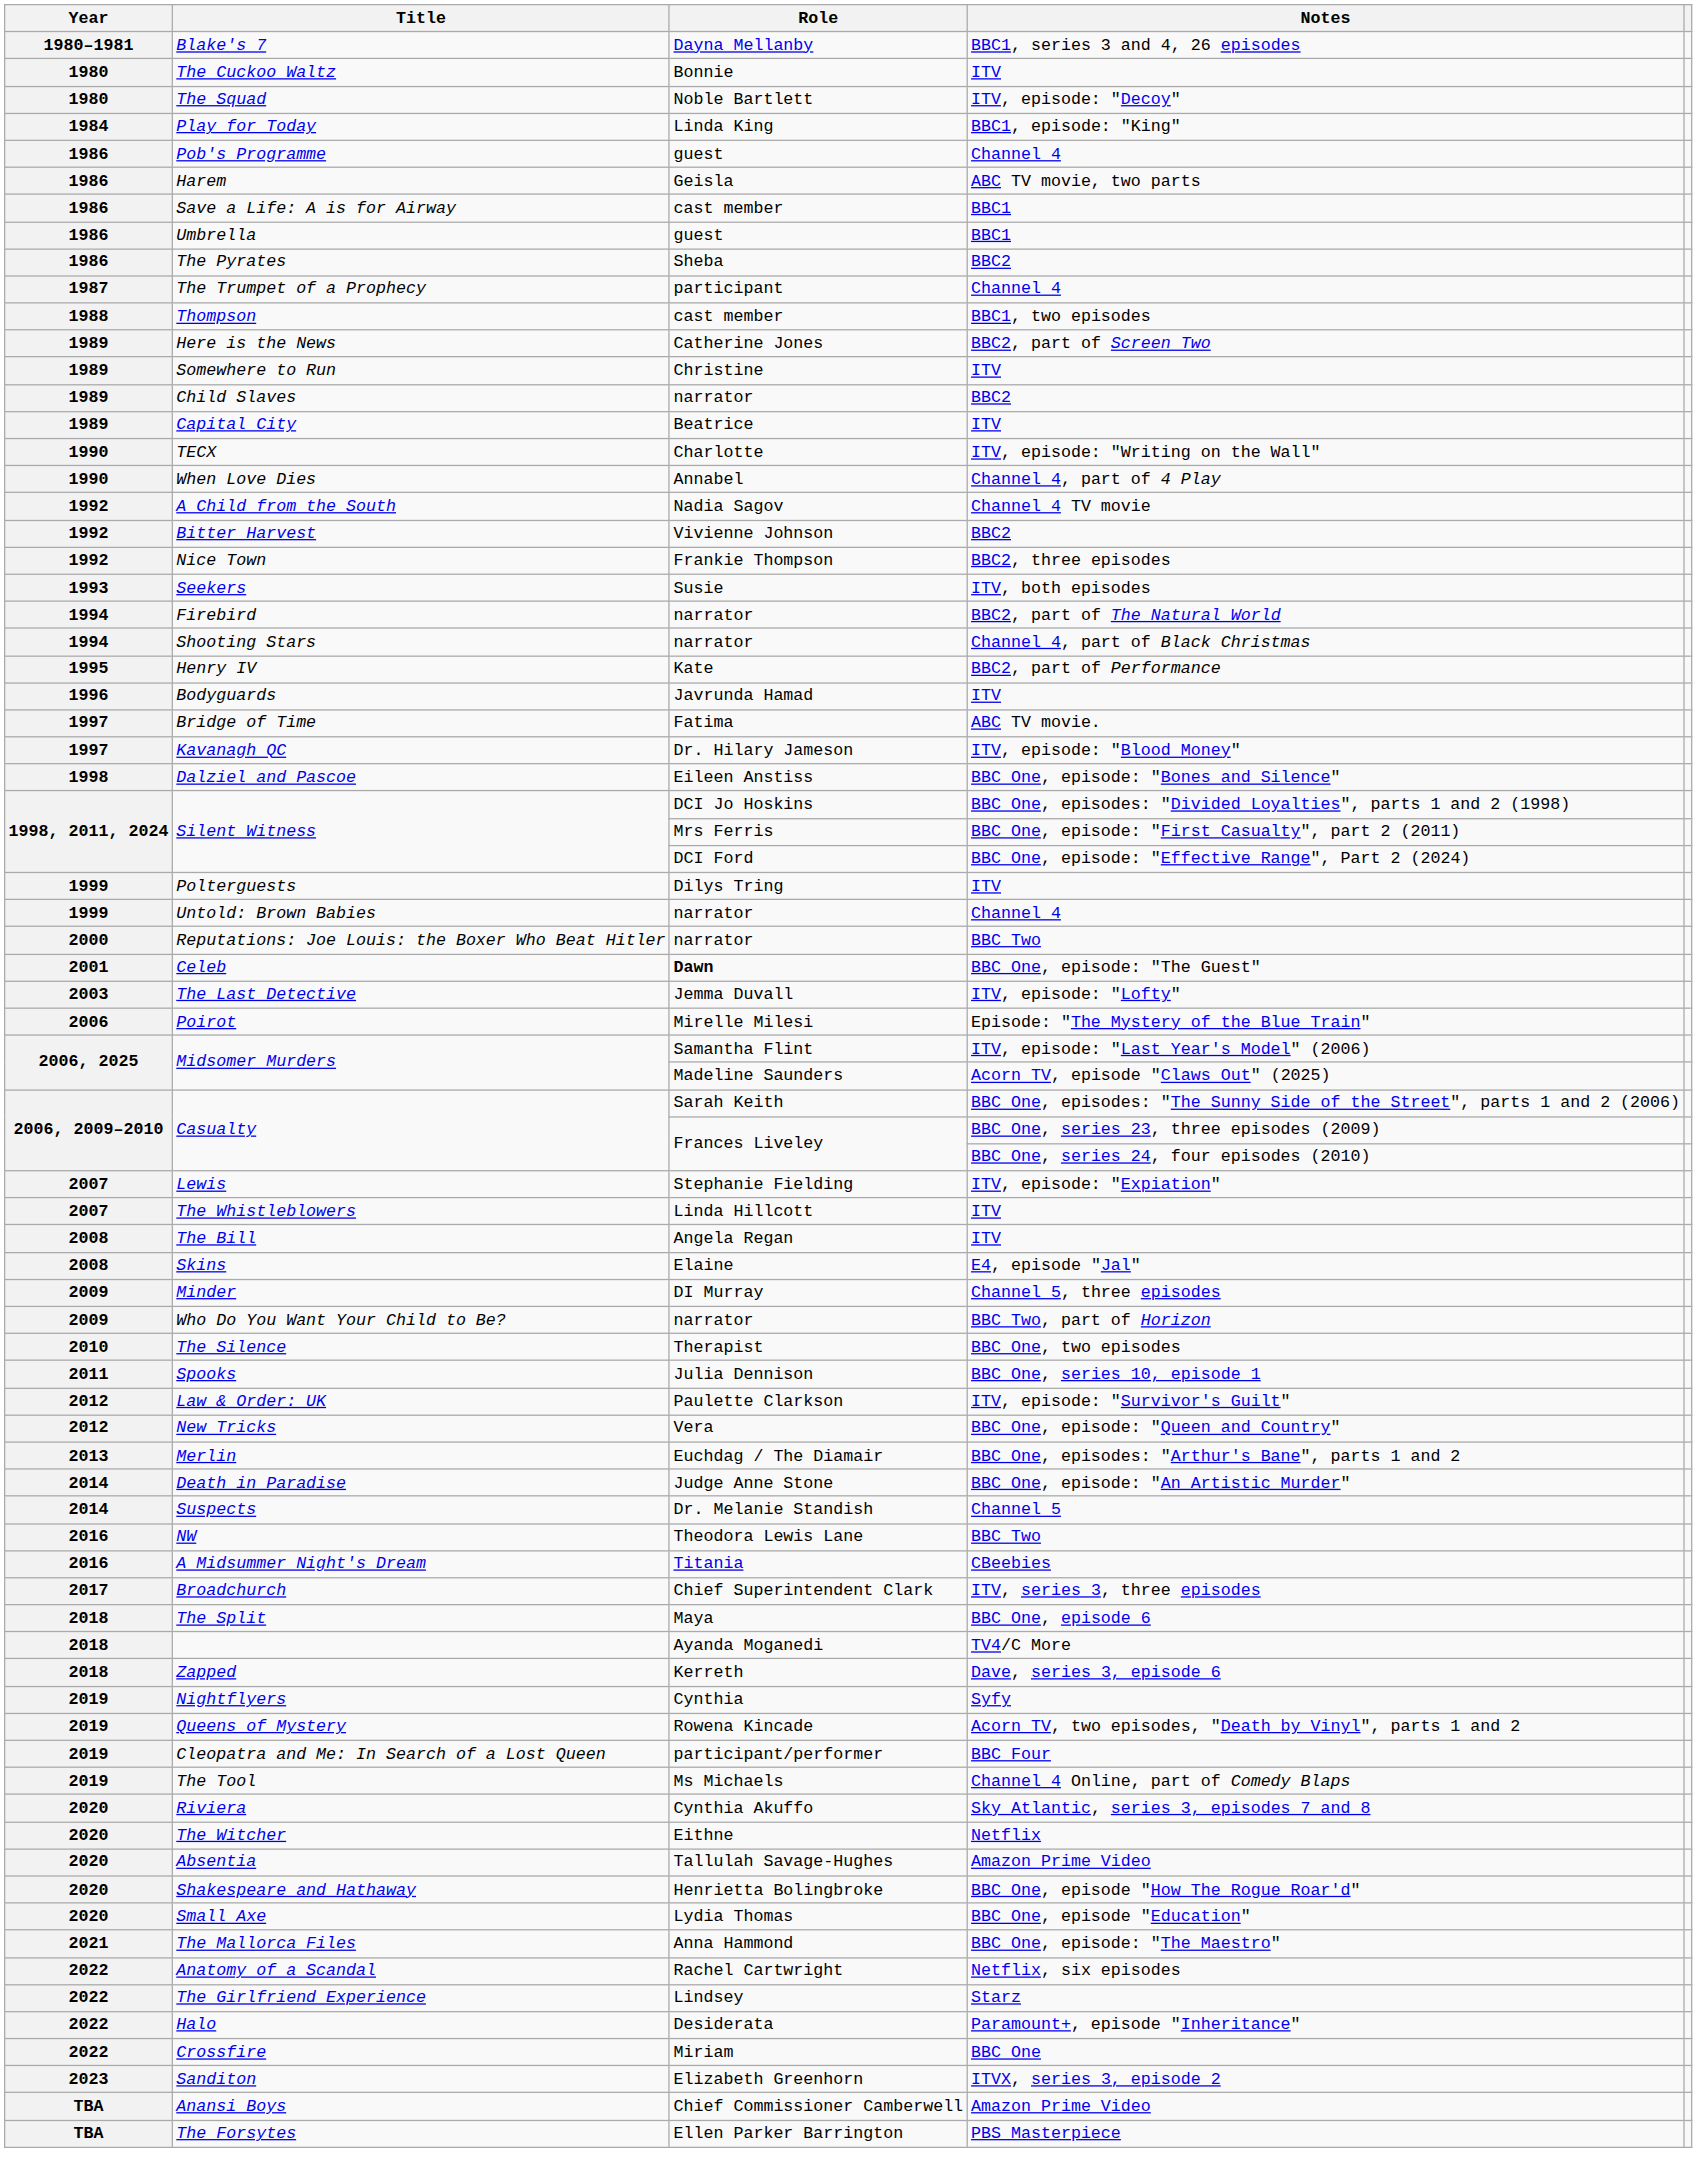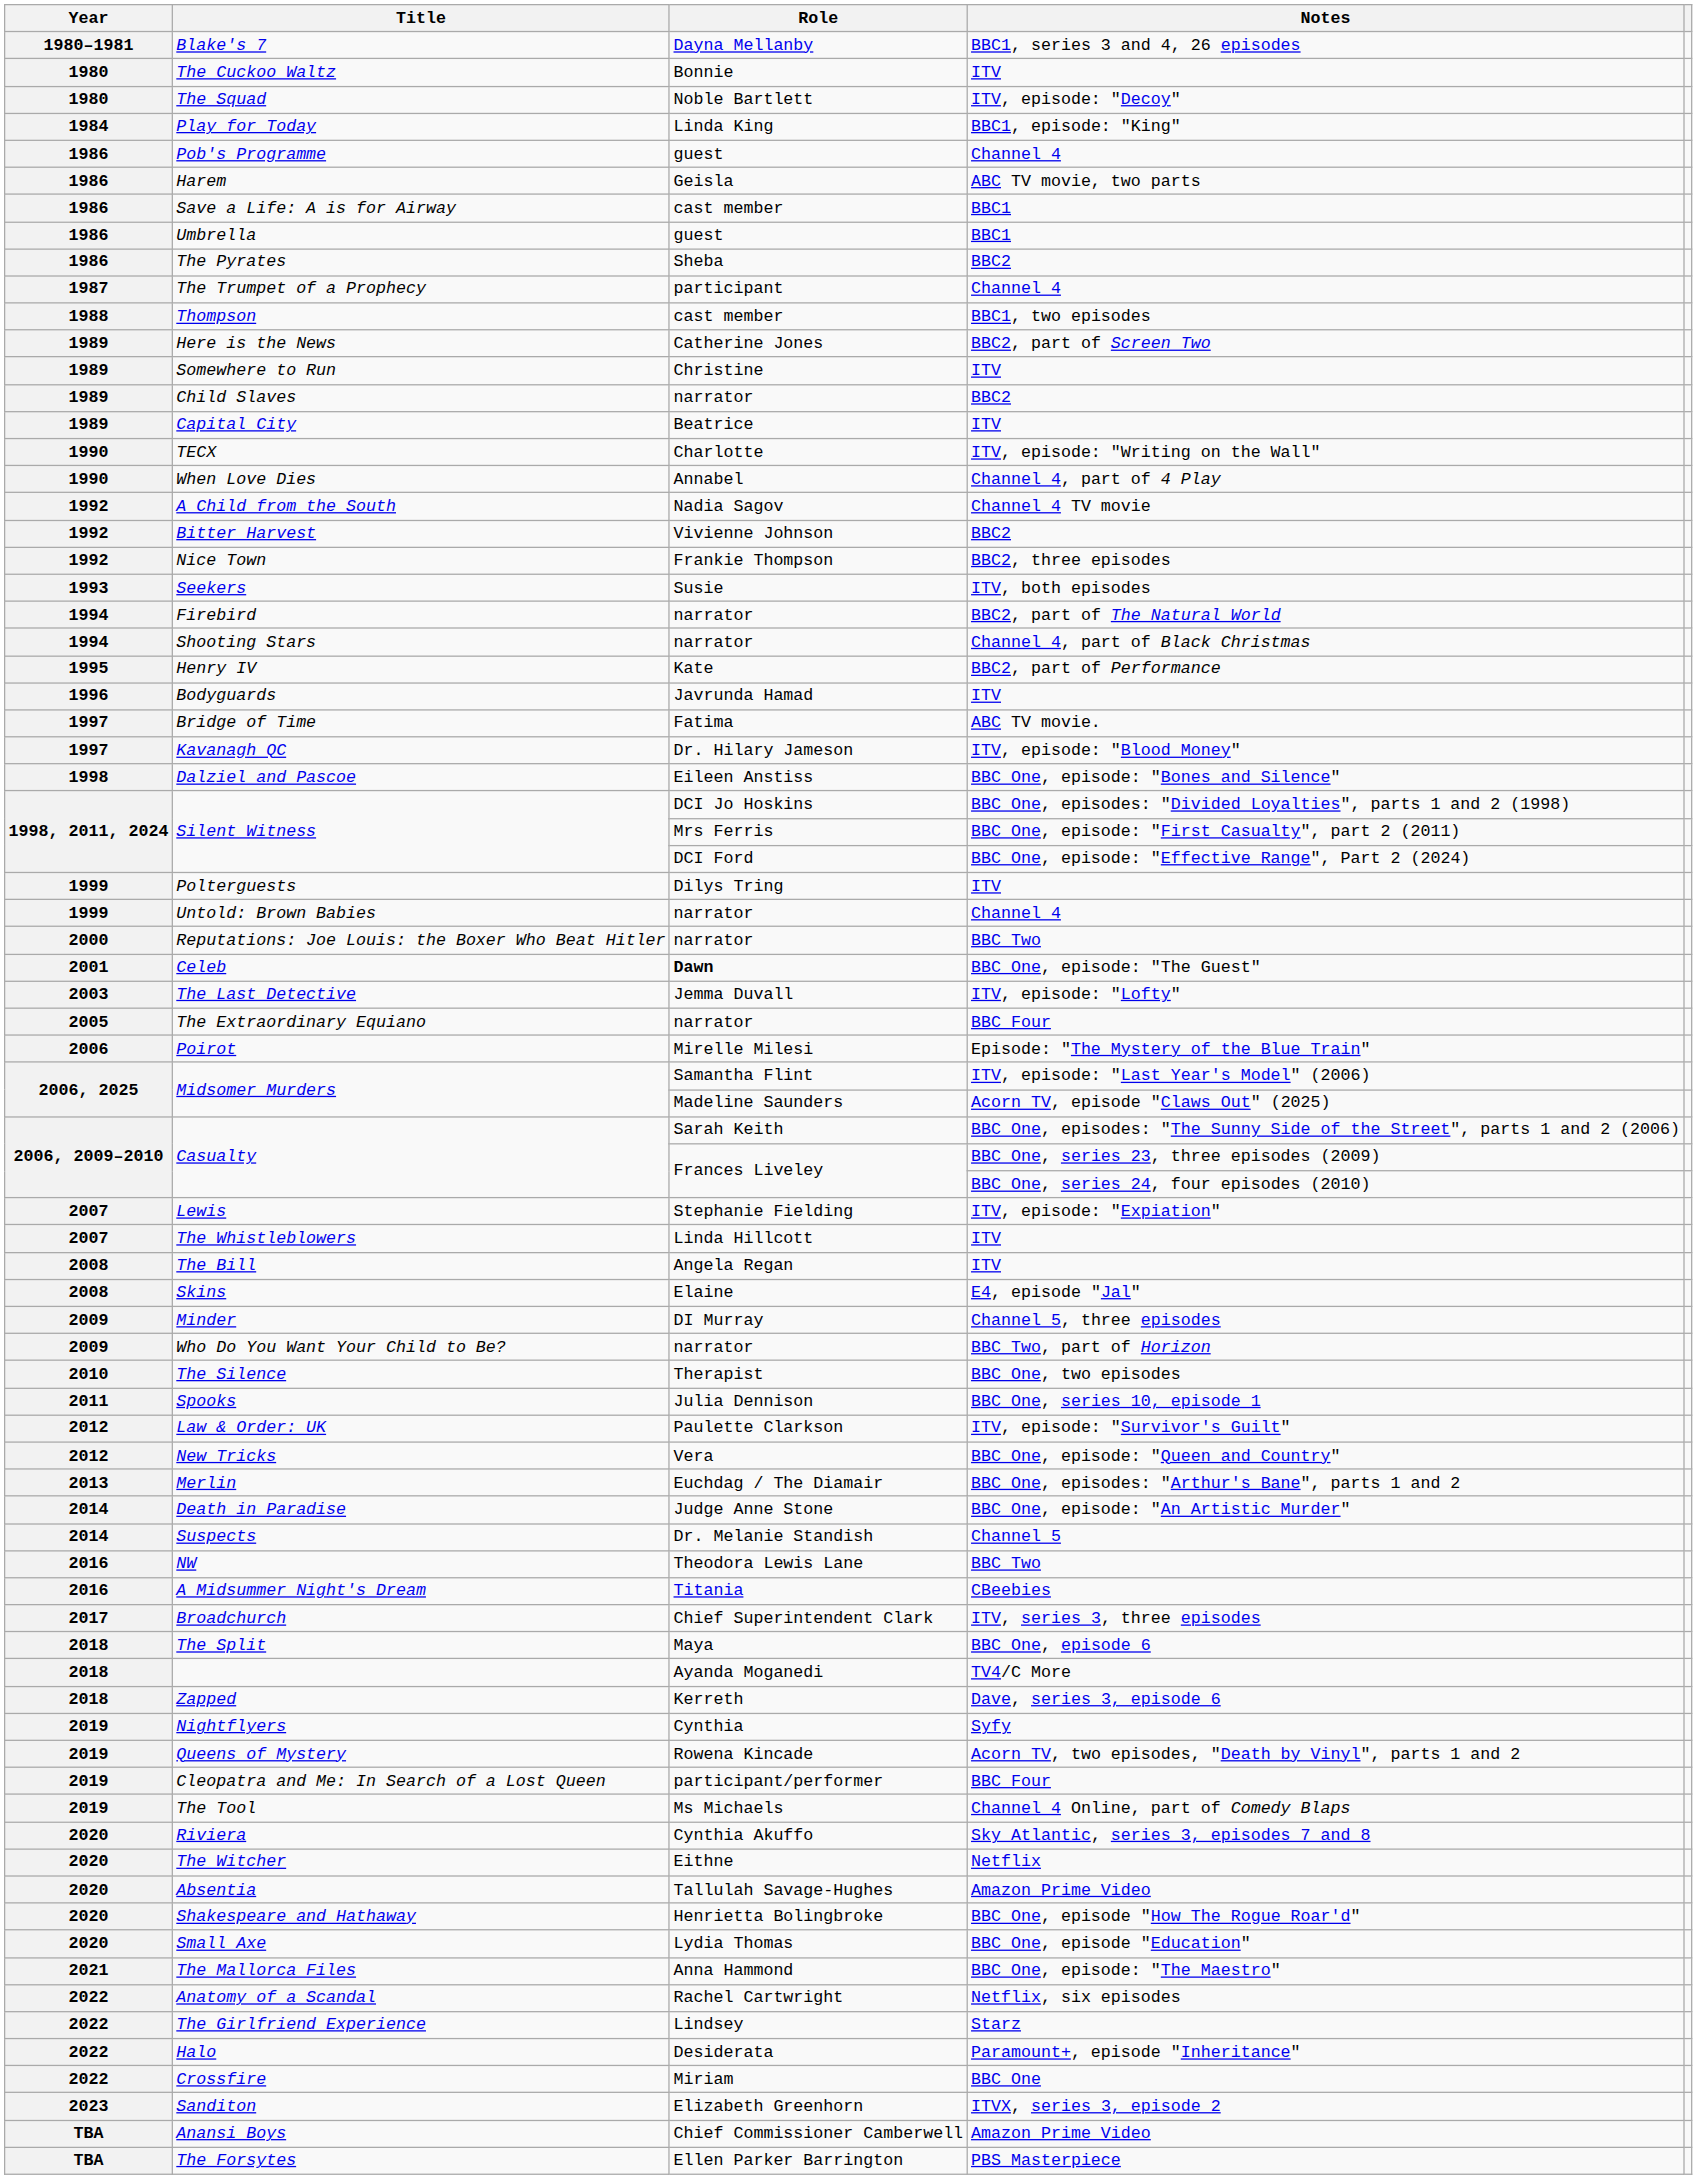+ row: (301, 1022)
